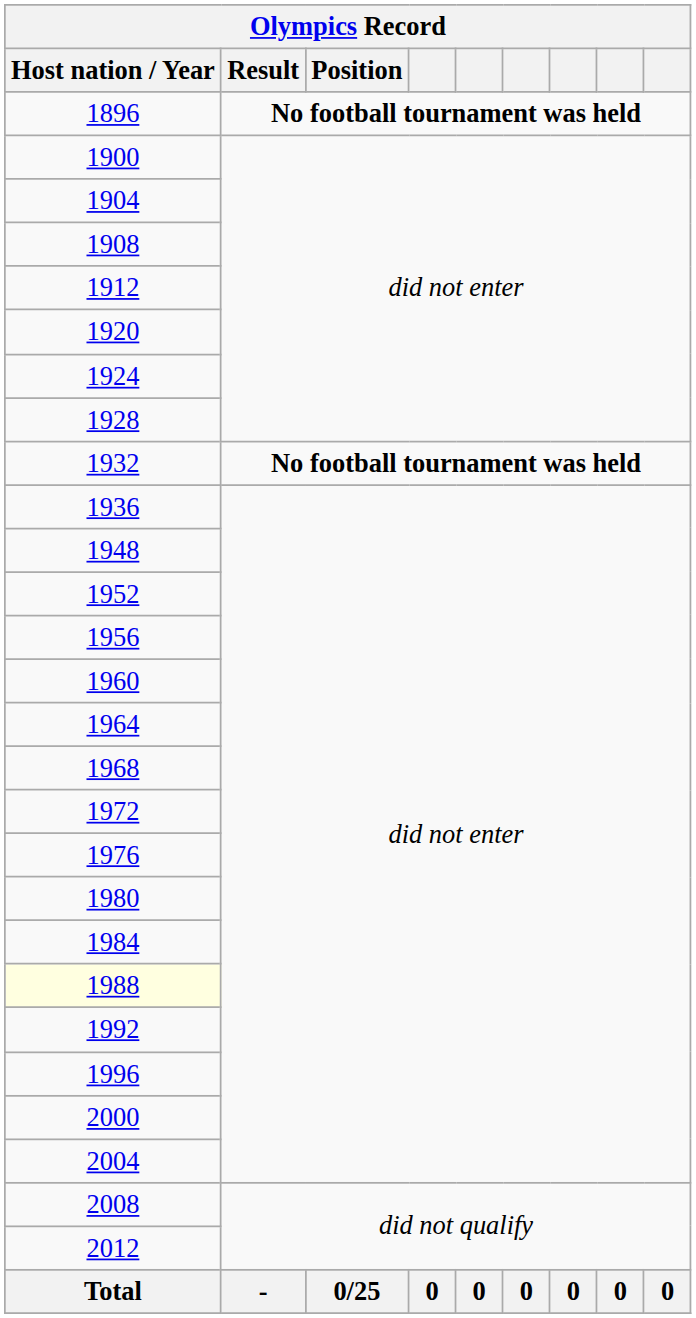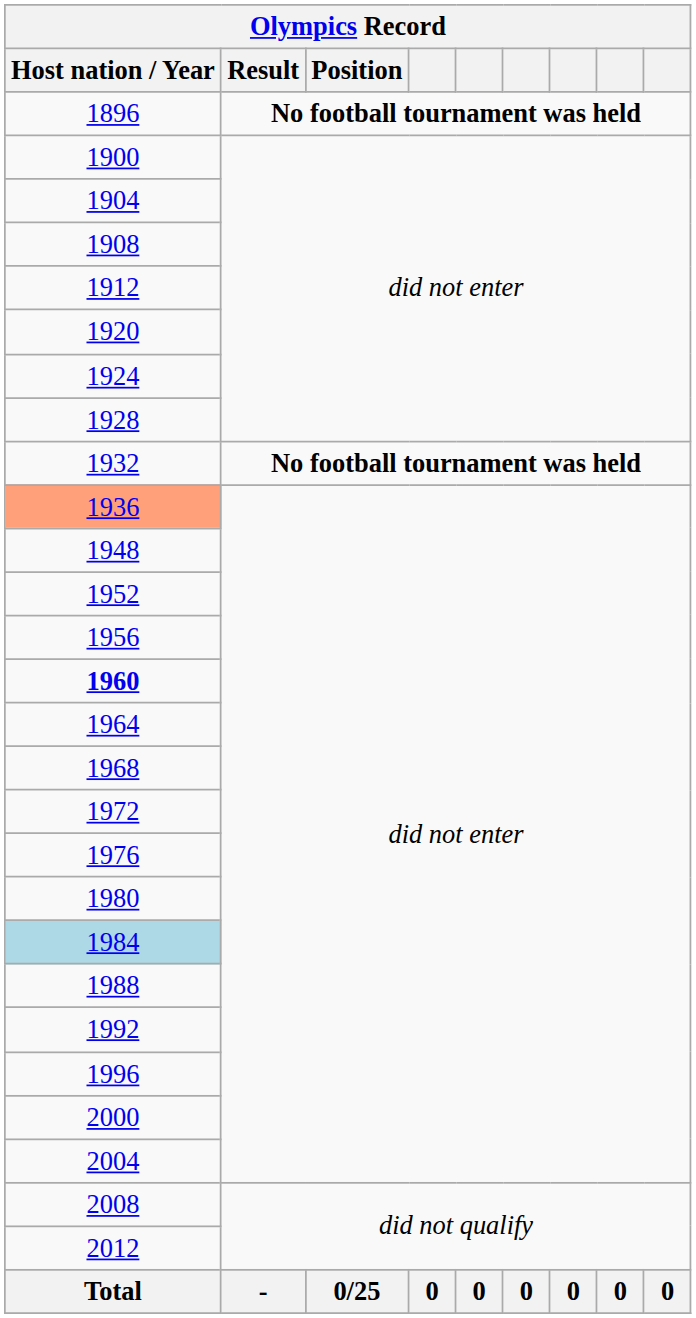(113, 506) no background -> (113, 506) lightsalmon background
(113, 680) normal -> (113, 680) bold
(113, 942) no background -> (113, 942) lightblue background
(113, 985) lightyellow background -> (113, 985) no background
